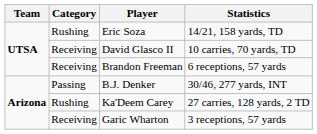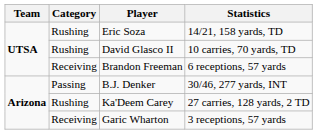(74, 49) Receiving -> (70, 49) Rushing
